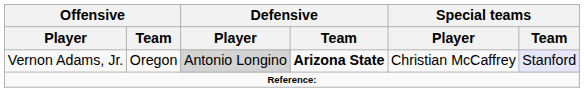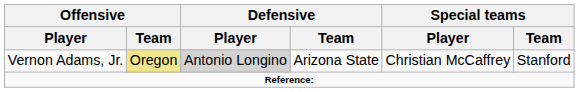(154, 60) no background -> (154, 60) khaki background
(339, 60) bold -> (336, 60) normal
(549, 60) lavender background -> (544, 60) no background
